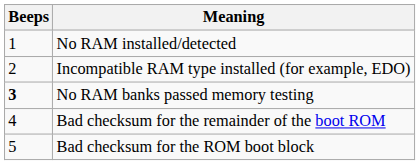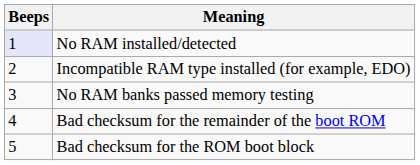(12, 43) no background -> (12, 43) lavender background
(12, 95) bold -> (12, 95) normal
